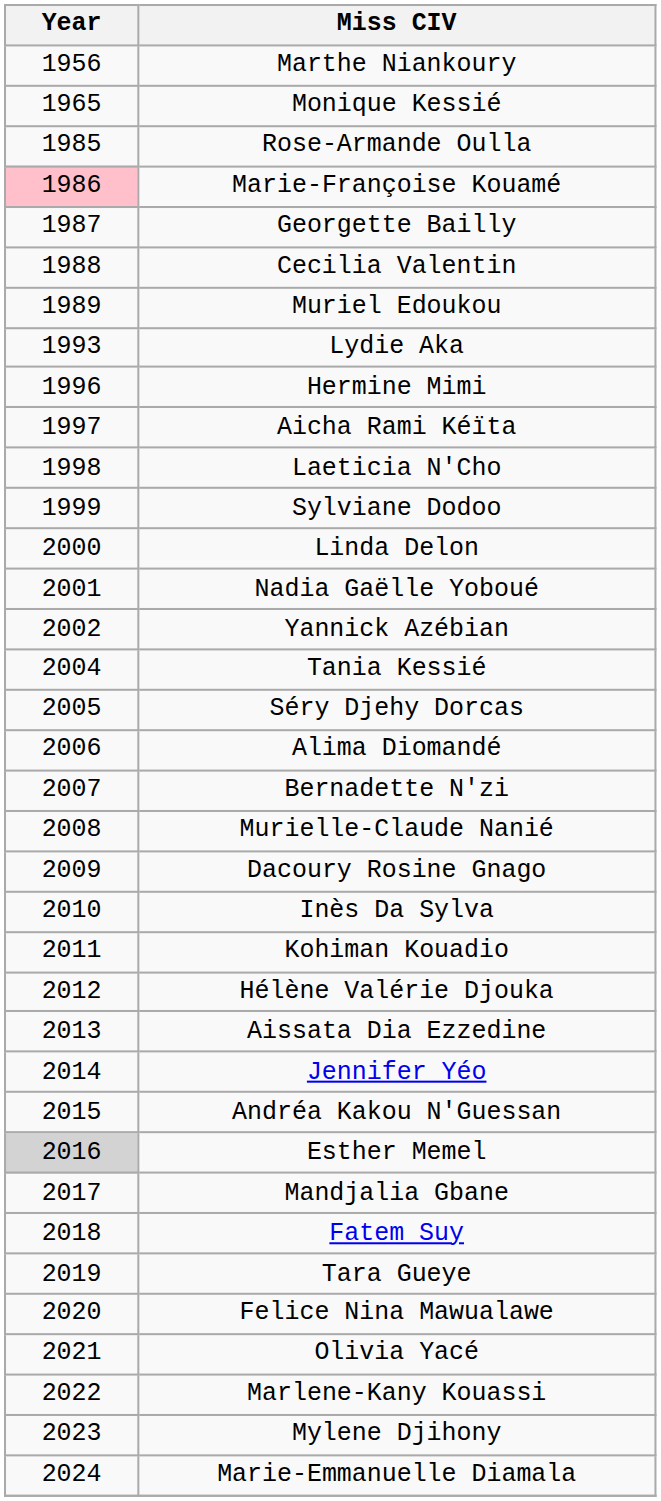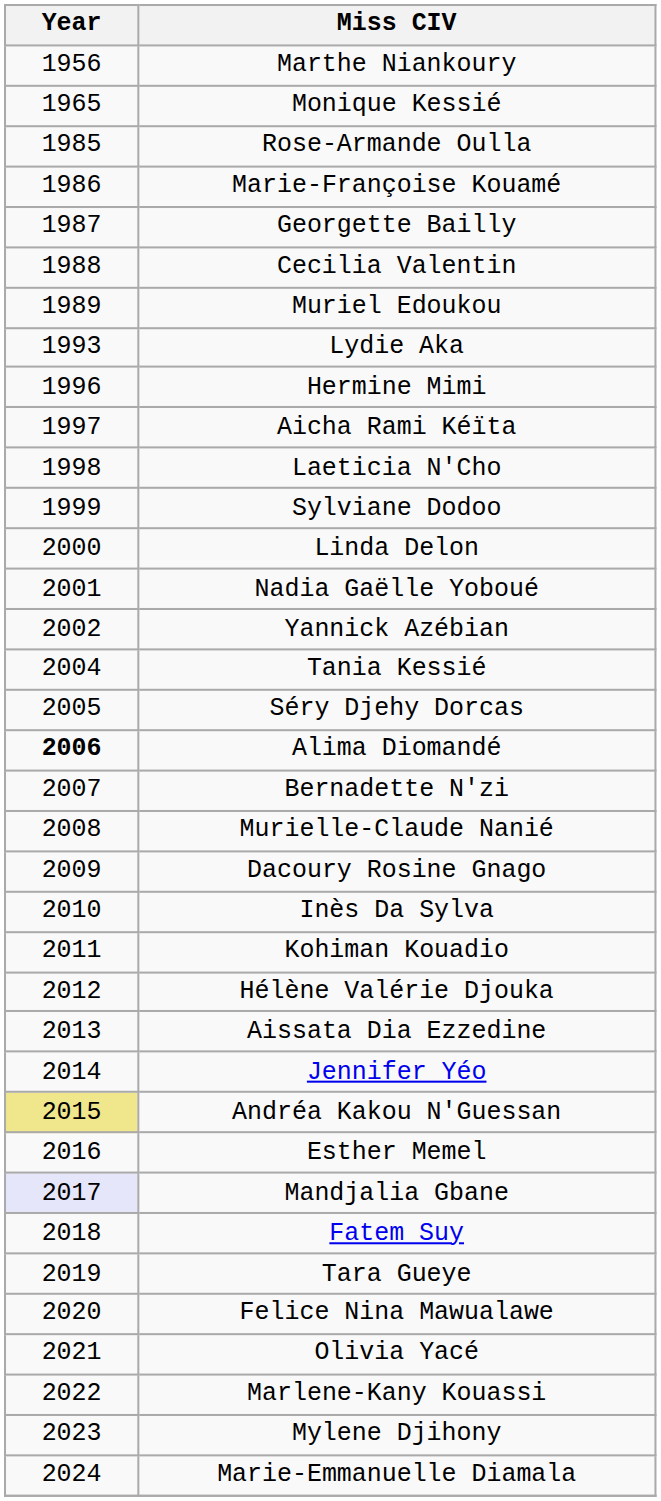(72, 187) pink background -> (72, 187) no background
(72, 750) normal -> (72, 750) bold
(72, 1113) no background -> (72, 1113) khaki background
(72, 1153) lightgrey background -> (72, 1153) no background
(72, 1193) no background -> (72, 1193) lavender background
